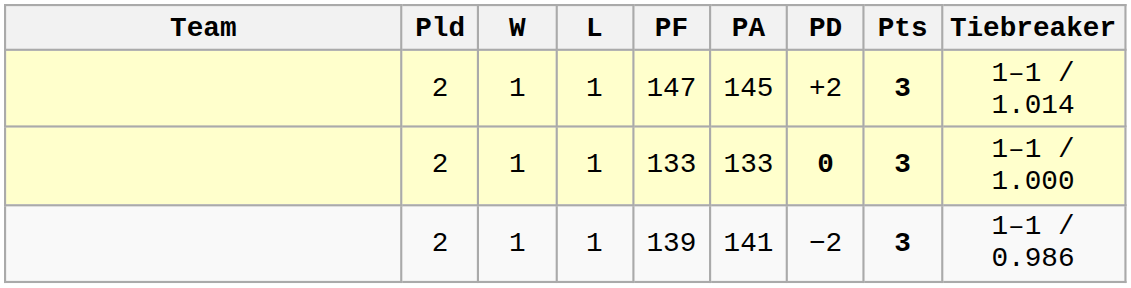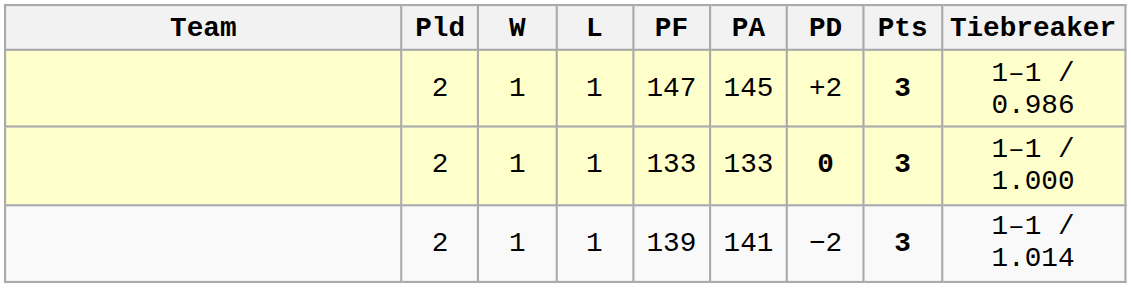(1033, 89) 1–1 / 1.014 -> (1033, 89) 1–1 / 0.986
(1033, 243) 1–1 / 0.986 -> (1033, 243) 1–1 / 1.014
